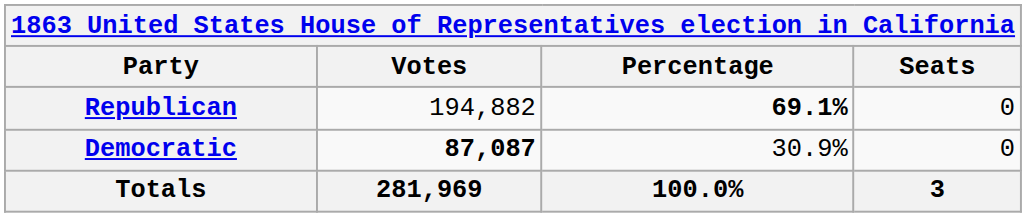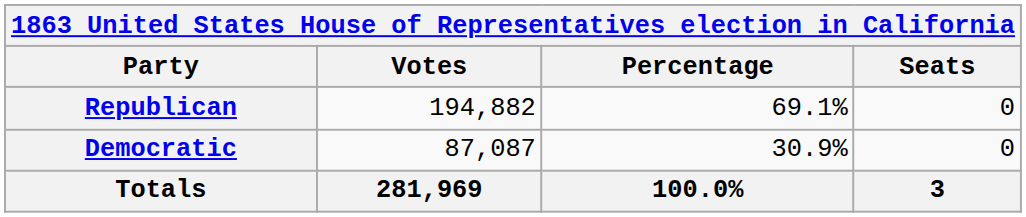(810, 108) bold -> (810, 108) normal
(490, 150) bold -> (490, 150) normal
